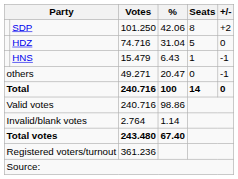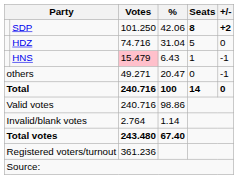(192, 27) normal -> (192, 27) bold
(225, 27) normal -> (225, 27) bold
(136, 58) no background -> (136, 58) pink background
